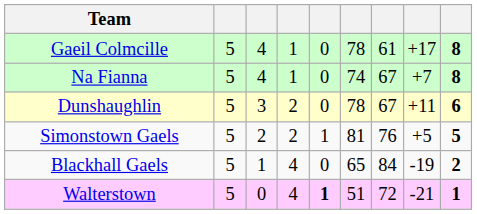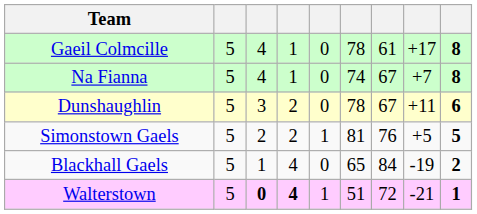(262, 194) normal -> (262, 194) bold
(293, 194) normal -> (293, 194) bold
(324, 194) bold -> (324, 194) normal
